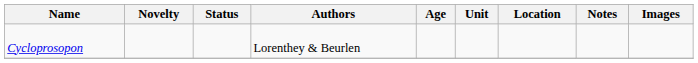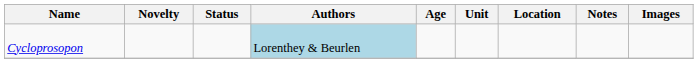(307, 48) no background -> (307, 48) lightblue background
